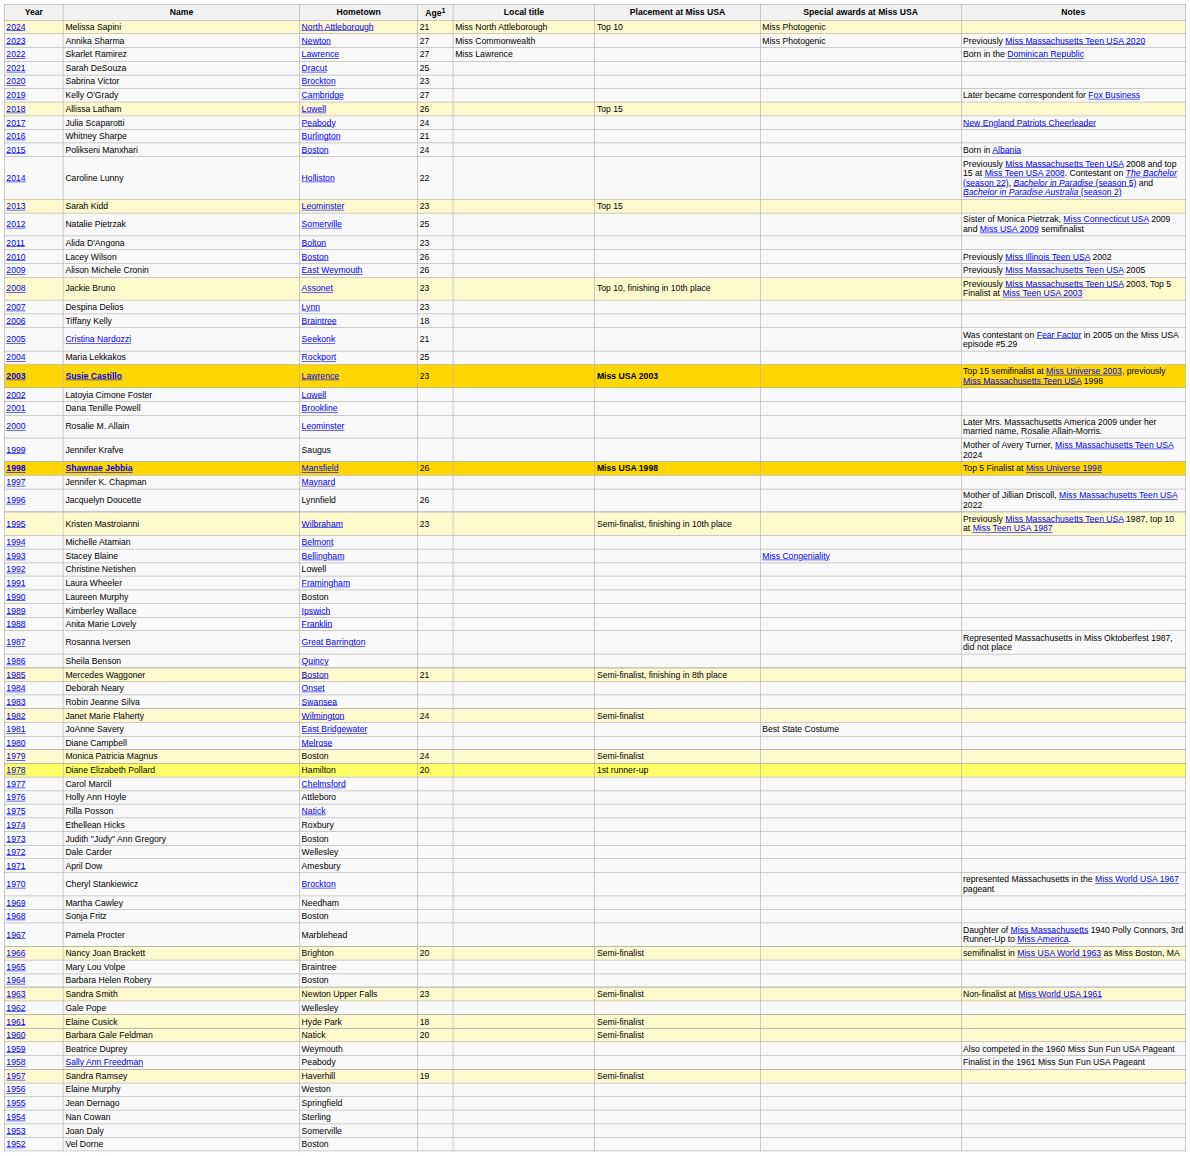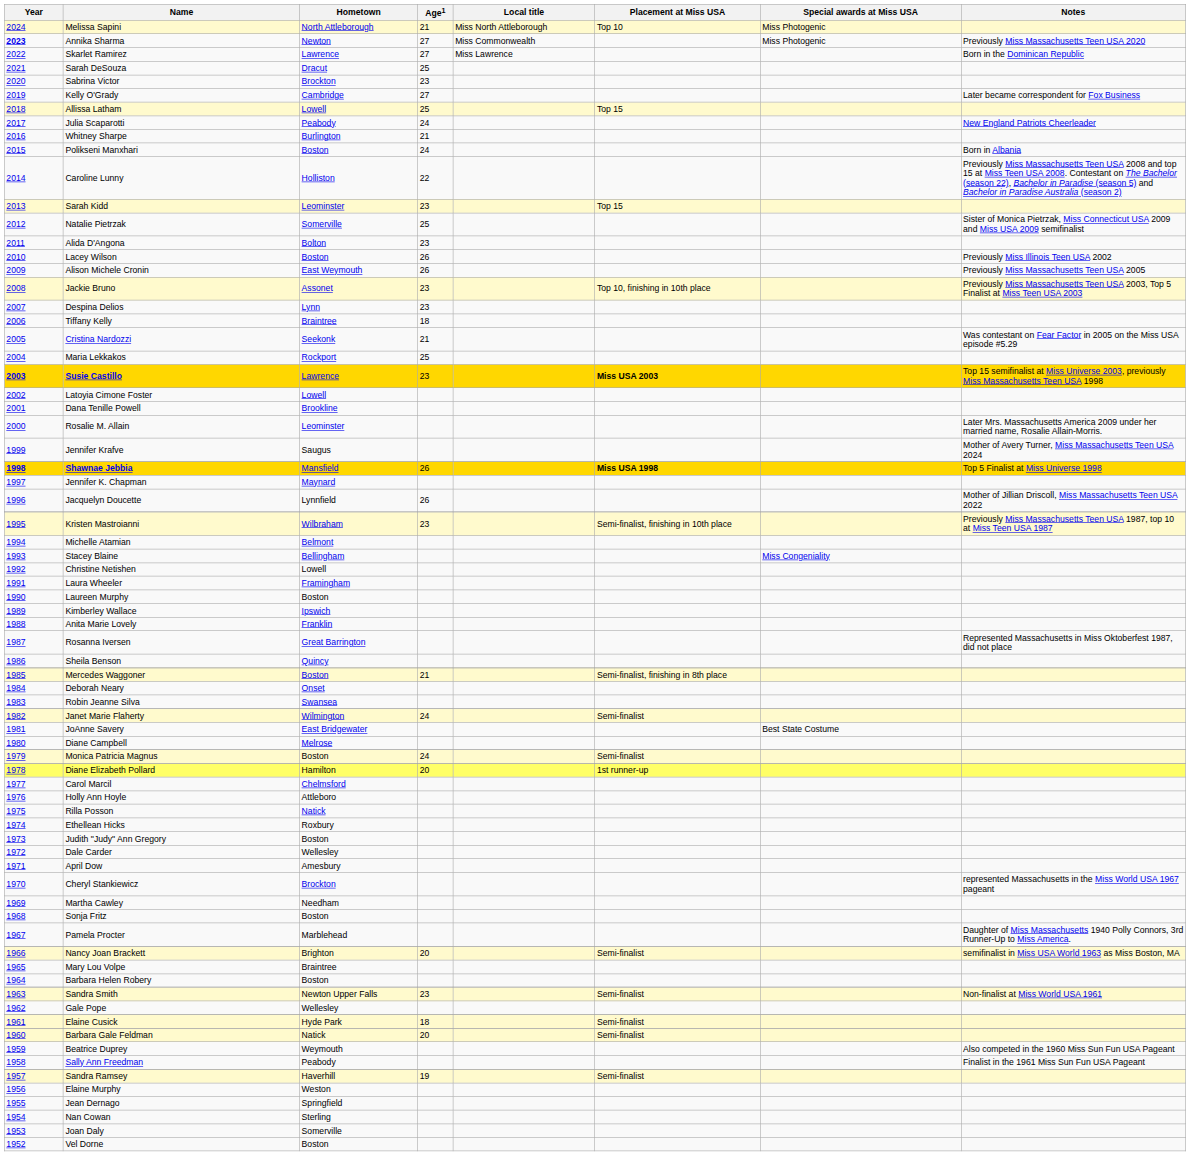(16, 41) normal -> (16, 41) bold
(425, 109) 26 -> (425, 109) 25
